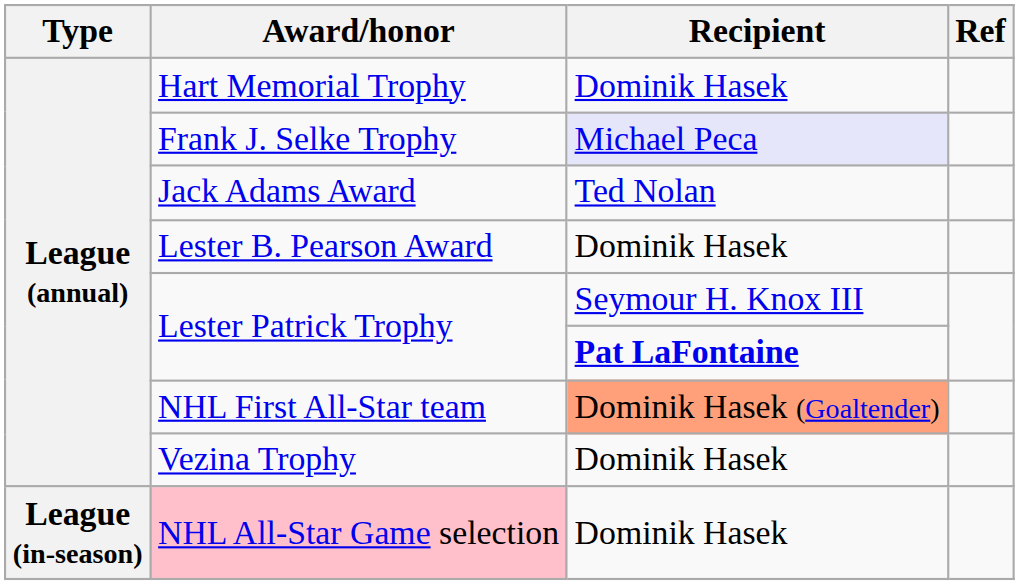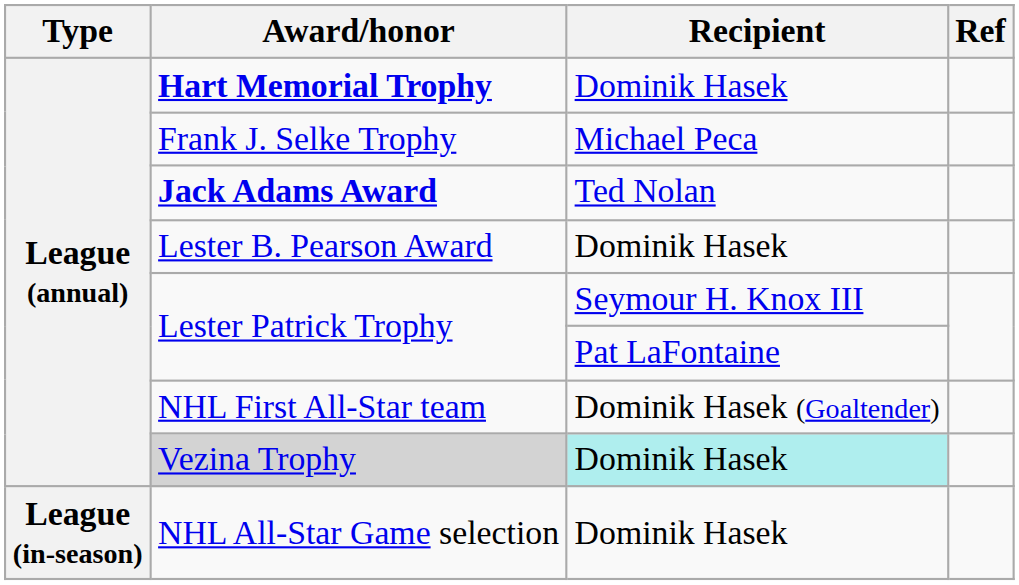(312, 84) normal -> (325, 84) bold
(666, 138) lavender background -> (666, 138) no background
(287, 191) normal -> (298, 191) bold
(687, 352) bold -> (677, 352) normal
(757, 406) lightsalmon background -> (757, 406) no background
(257, 459) no background -> (257, 459) lightgrey background
(681, 459) no background -> (681, 459) paleturquoise background
(359, 532) pink background -> (359, 532) no background
